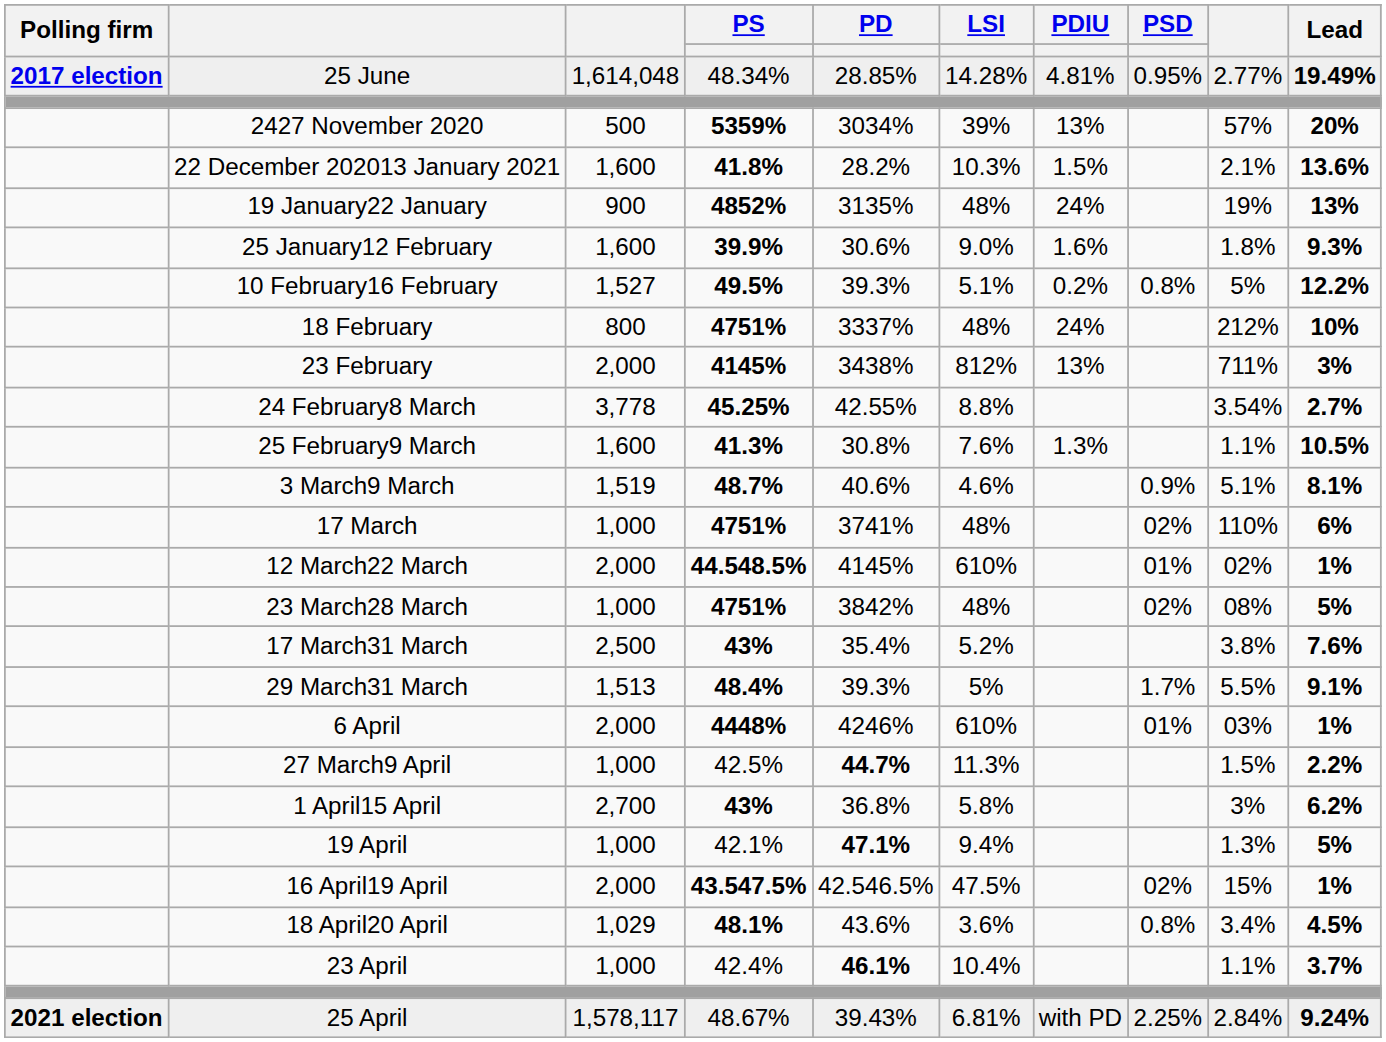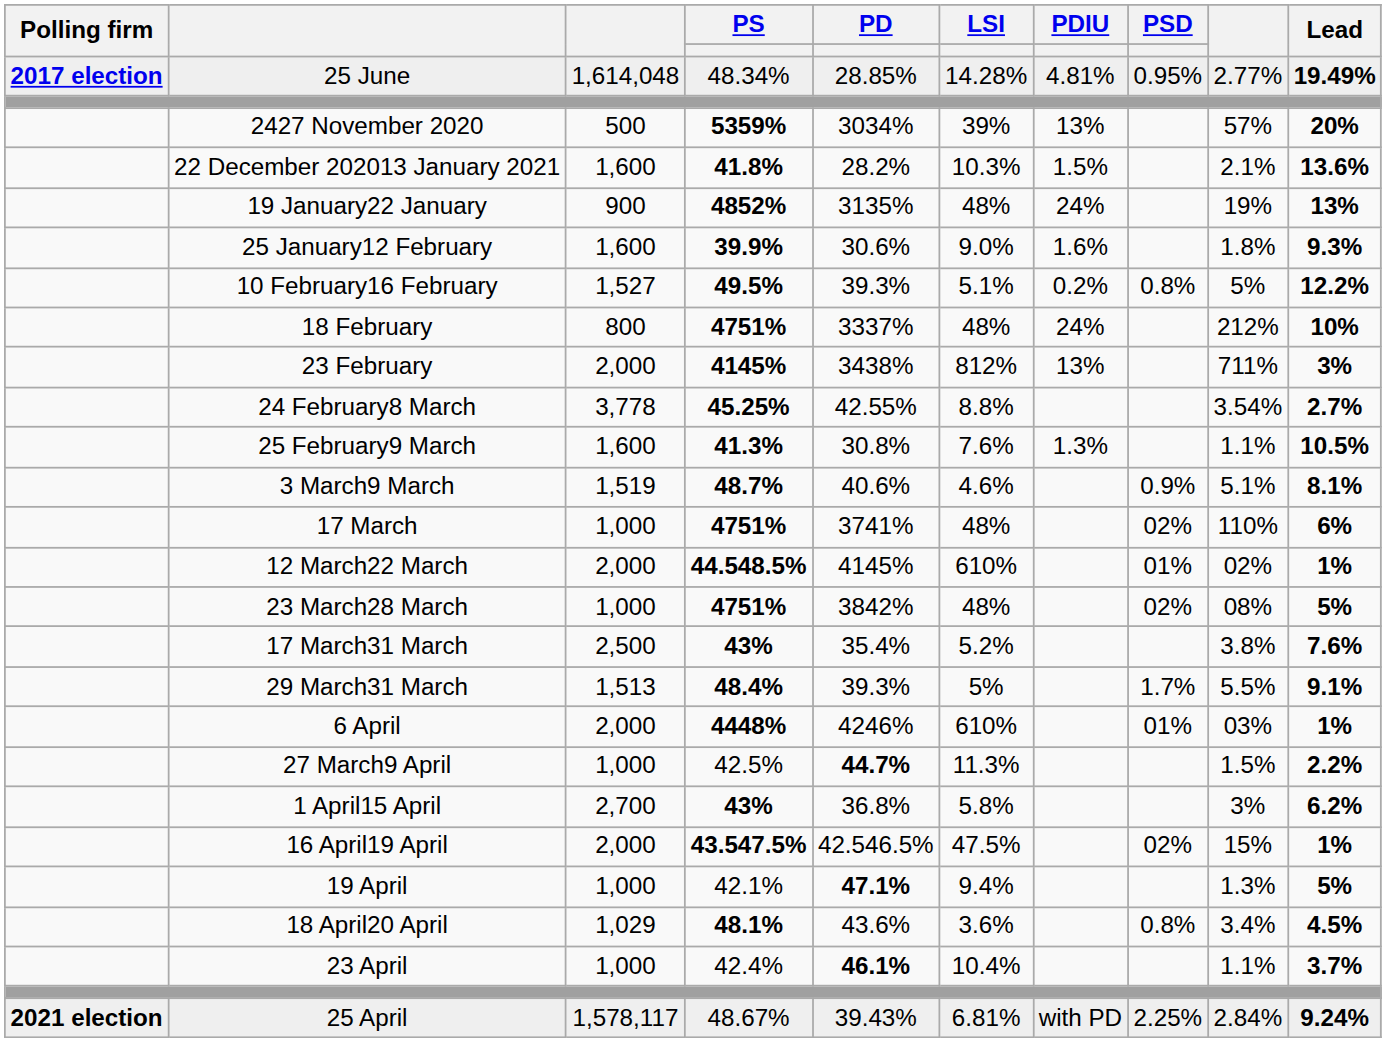rows swapped: (367, 885) <-> (367, 845)
